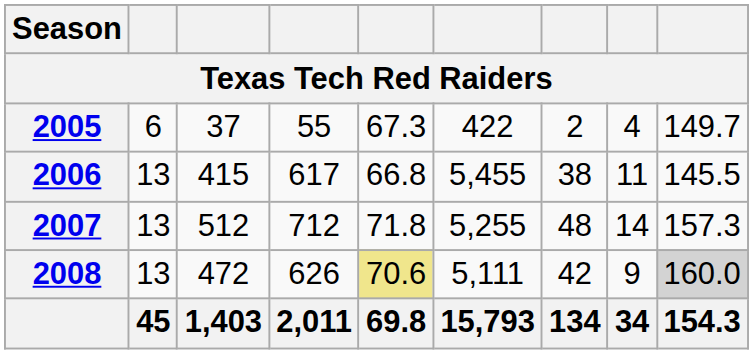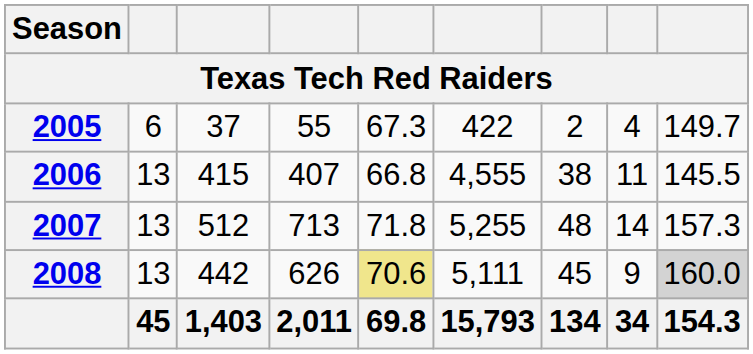(314, 175) 617 -> (314, 175) 407
(488, 175) 5,455 -> (488, 175) 4,555
(314, 224) 712 -> (314, 224) 713
(223, 273) 472 -> (223, 273) 442
(575, 273) 42 -> (575, 273) 45
